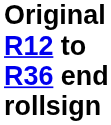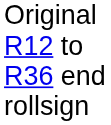(66, 61) bold -> (66, 61) normal
